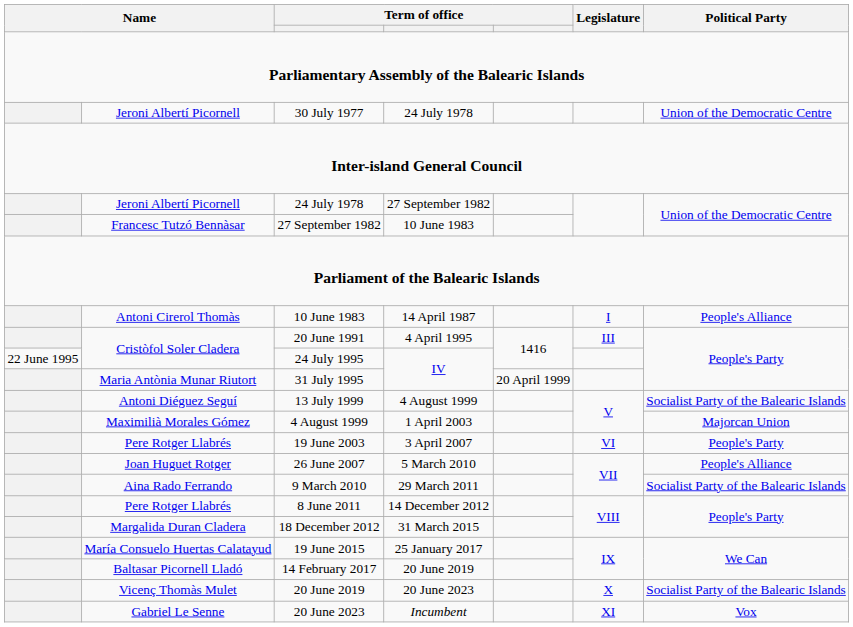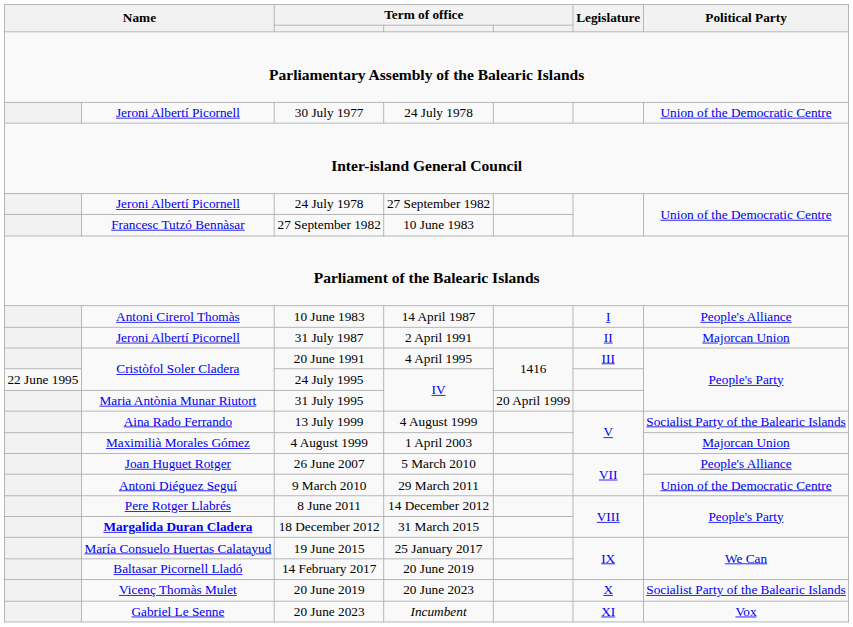+ row: (329, 337)
(178, 400) Antoni Diéguez Seguí -> (178, 421) Aina Rado Ferrando
- row: (329, 442)
(178, 485) Aina Rado Ferrando -> (178, 485) Antoni Diéguez Seguí
(746, 485) Socialist Party of the Balearic Islands -> (746, 485) Union of the Democratic Centre
(178, 527) normal -> (178, 527) bold
